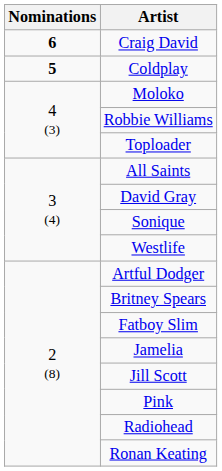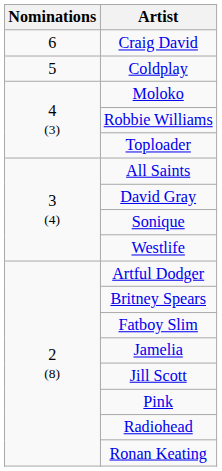(52, 42) bold -> (52, 42) normal
(52, 68) bold -> (52, 68) normal
